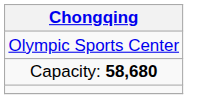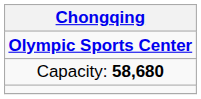(94, 44) normal -> (100, 44) bold
